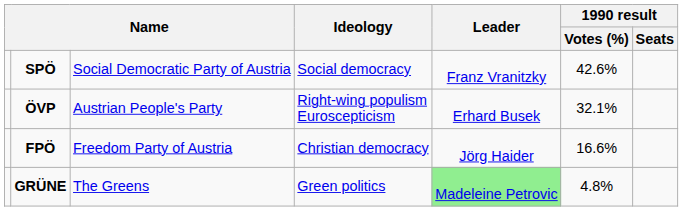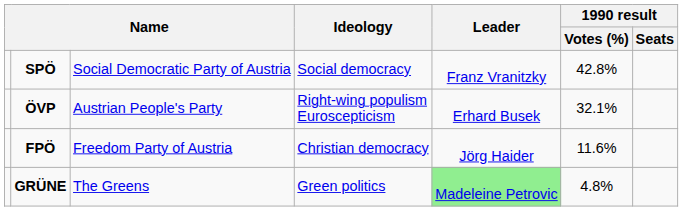(597, 69) 42.6% -> (597, 69) 42.8%
(597, 147) 16.6% -> (597, 147) 11.6%
